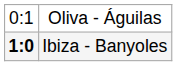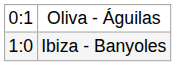(21, 46) bold -> (21, 46) normal
